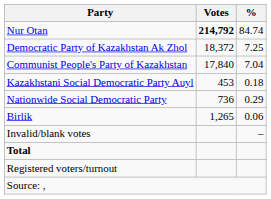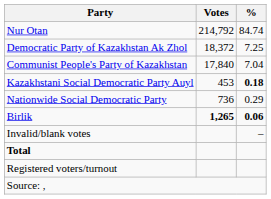(216, 30) bold -> (216, 30) normal
(254, 82) normal -> (254, 82) bold
(222, 116) normal -> (222, 116) bold
(254, 116) normal -> (254, 116) bold
